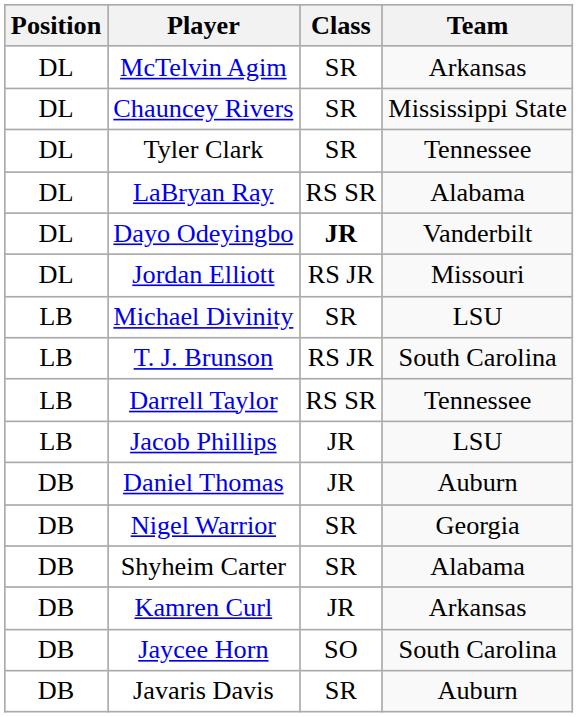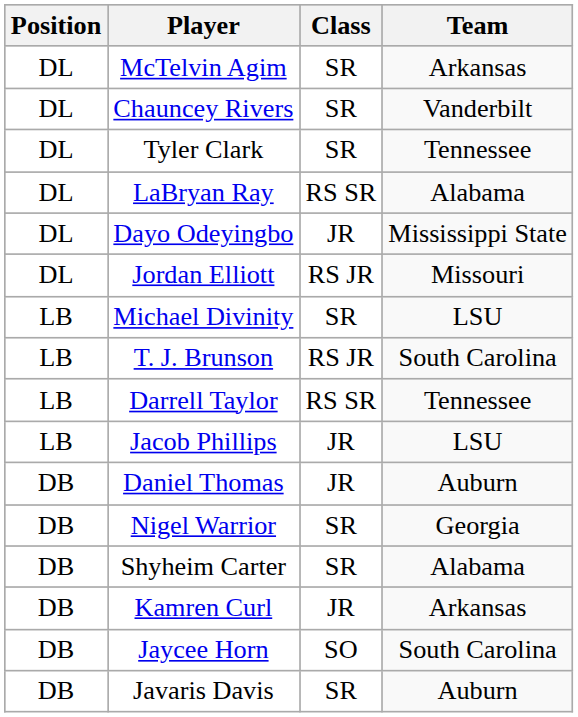(478, 108) Mississippi State -> (478, 108) Vanderbilt
(341, 233) bold -> (341, 233) normal
(478, 233) Vanderbilt -> (478, 233) Mississippi State
